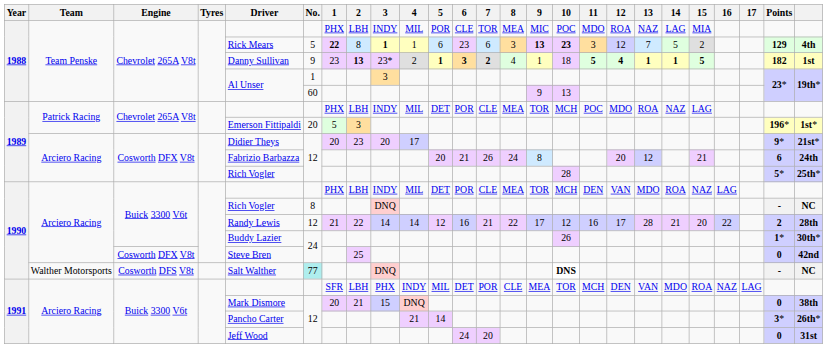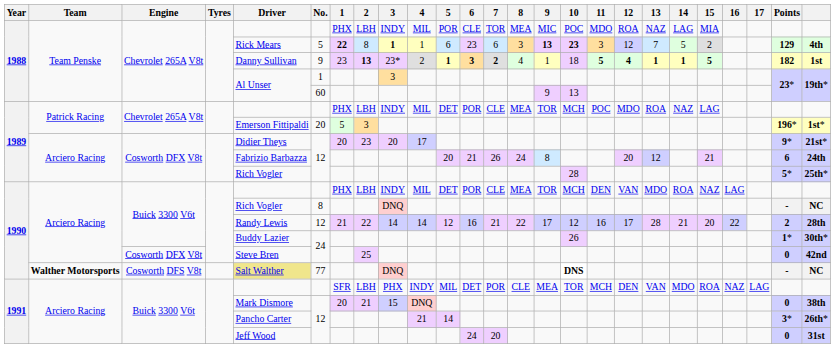(71, 271) normal -> (75, 271) bold
(252, 271) no background -> (260, 271) khaki background
(313, 271) paleturquoise background -> (320, 271) no background
